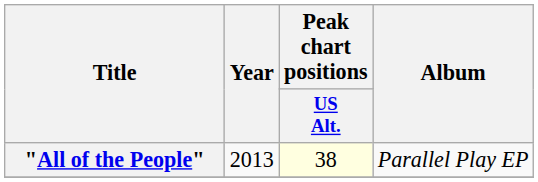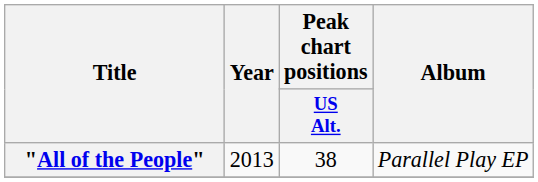(326, 159) lightyellow background -> (326, 159) no background
